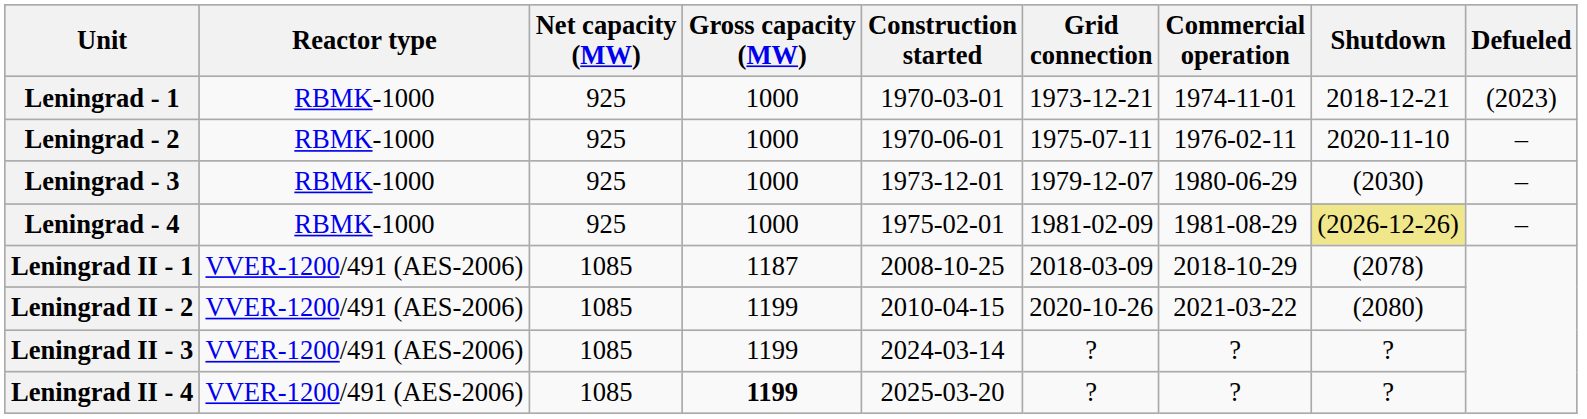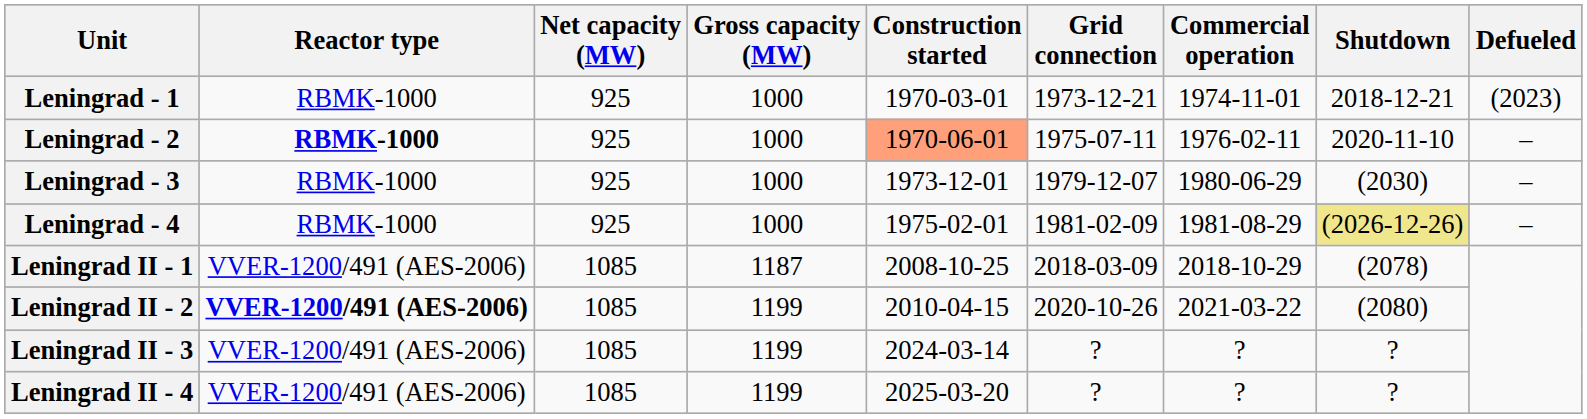(364, 139) normal -> (367, 139) bold
(943, 139) no background -> (947, 139) lightsalmon background
(364, 308) normal -> (367, 308) bold
(772, 392) bold -> (777, 392) normal
